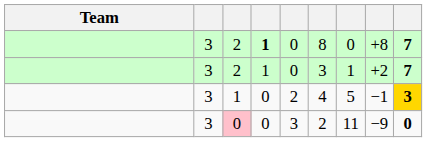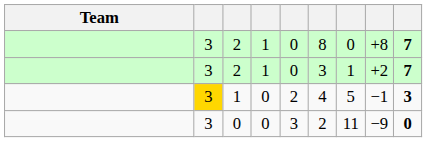(265, 44) bold -> (265, 44) normal
(208, 96) no background -> (208, 96) gold background
(408, 96) gold background -> (408, 96) no background
(237, 123) pink background -> (237, 123) no background
